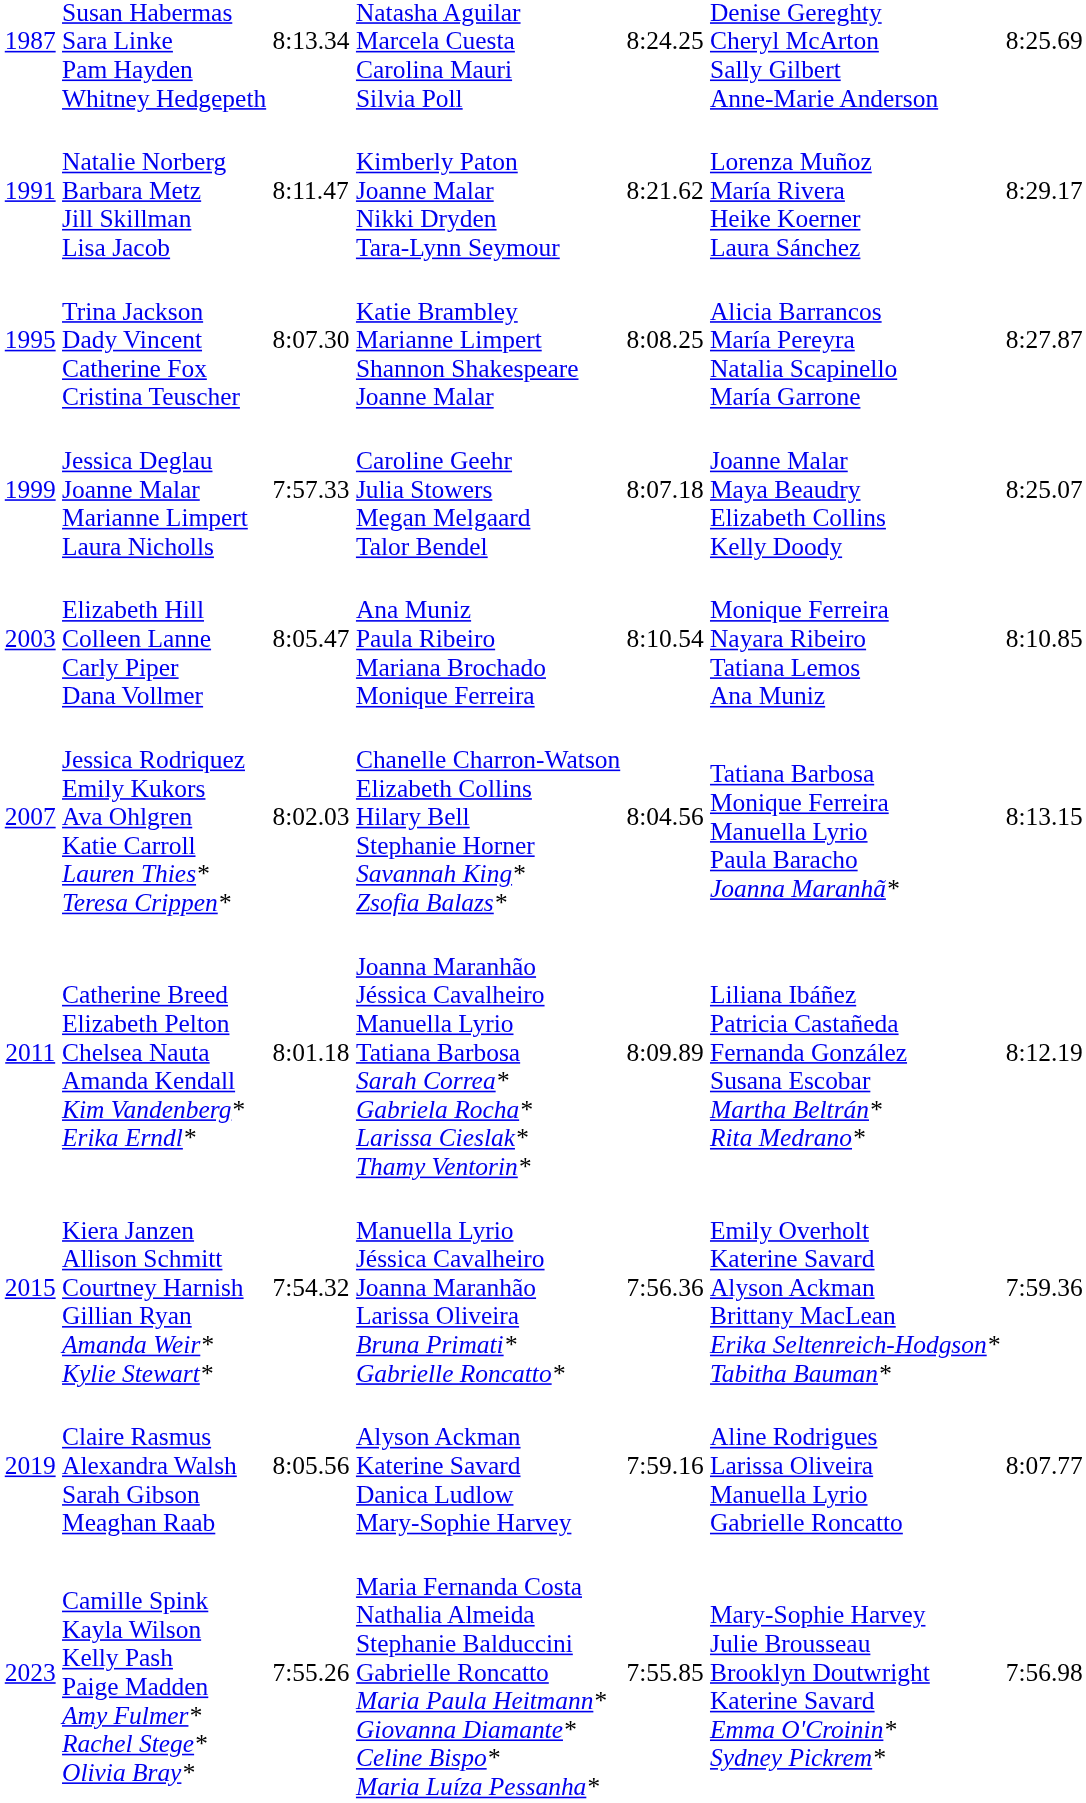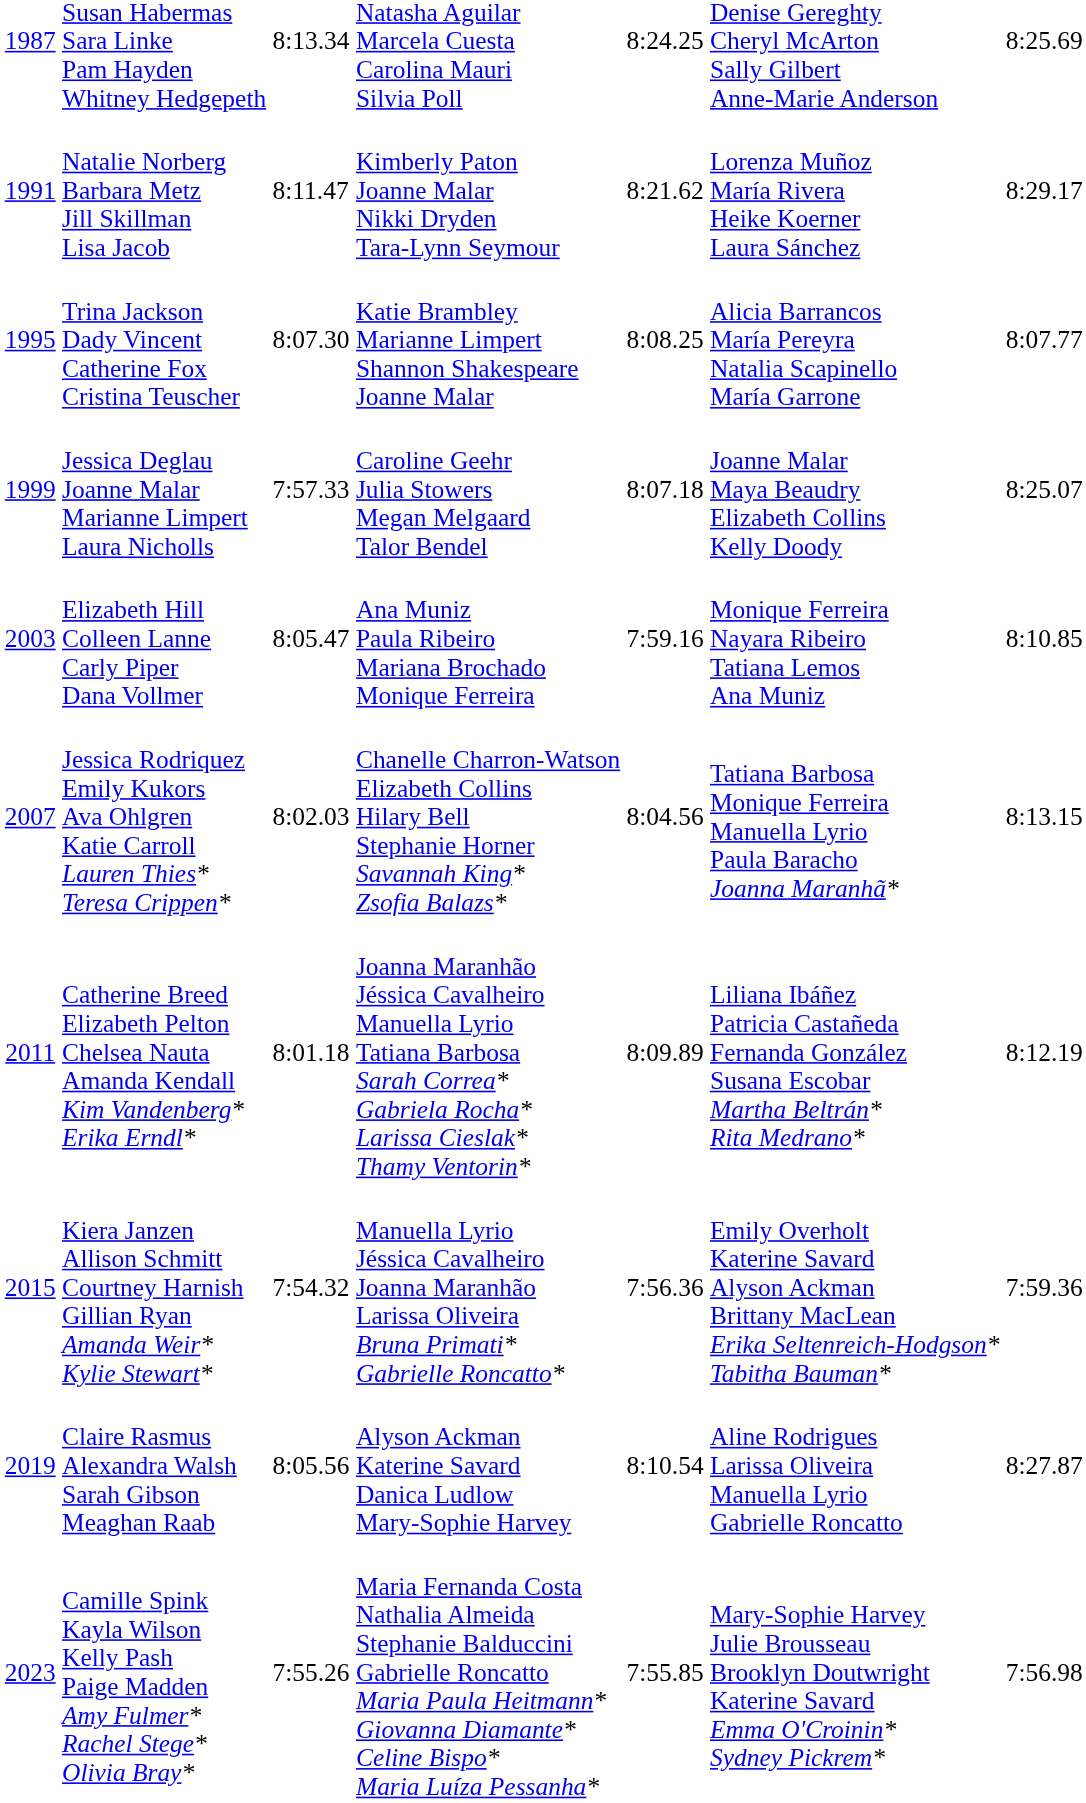(1044, 339) 8:27.87 -> (1044, 339) 8:07.77
(665, 638) 8:10.54 -> (665, 638) 7:59.16
(665, 1465) 7:59.16 -> (665, 1465) 8:10.54
(1044, 1465) 8:07.77 -> (1044, 1465) 8:27.87
